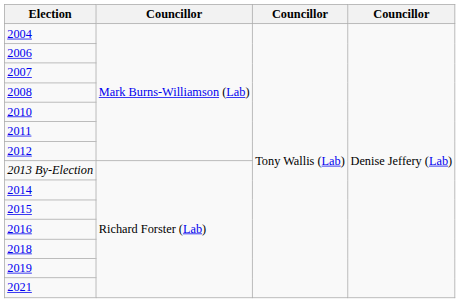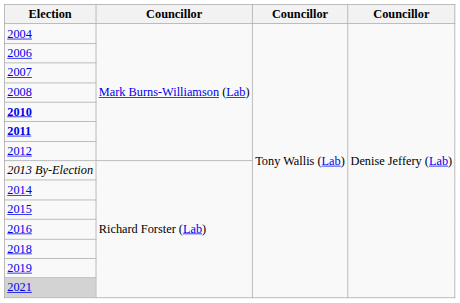(20, 111) normal -> (20, 111) bold
(19, 131) normal -> (19, 131) bold
(20, 287) no background -> (20, 287) lightgrey background
